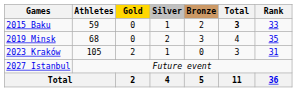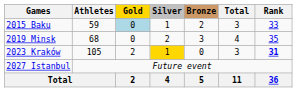(133, 25) no background -> (133, 25) lightblue background
(237, 25) bold -> (237, 25) normal
(167, 52) no background -> (167, 52) gold background
(274, 52) normal -> (274, 52) bold
